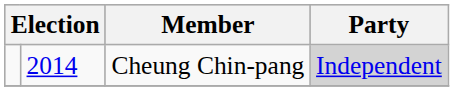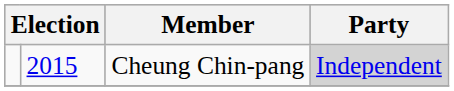(52, 65) 2014 -> (52, 65) 2015
